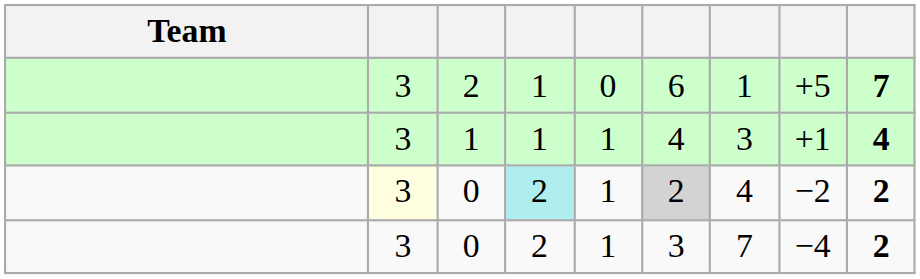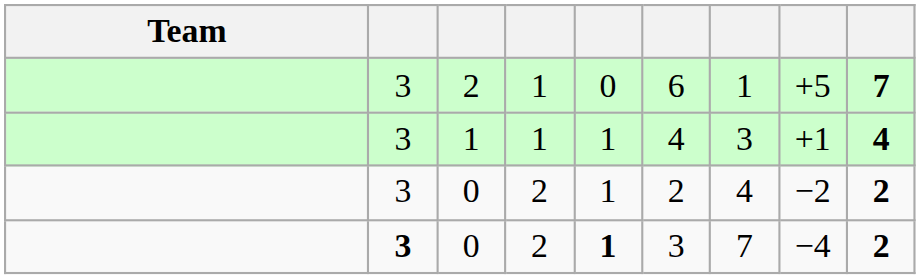(403, 191) lightyellow background -> (403, 191) no background
(540, 191) paleturquoise background -> (540, 191) no background
(676, 191) lightgrey background -> (676, 191) no background
(403, 245) normal -> (403, 245) bold
(608, 245) normal -> (608, 245) bold
